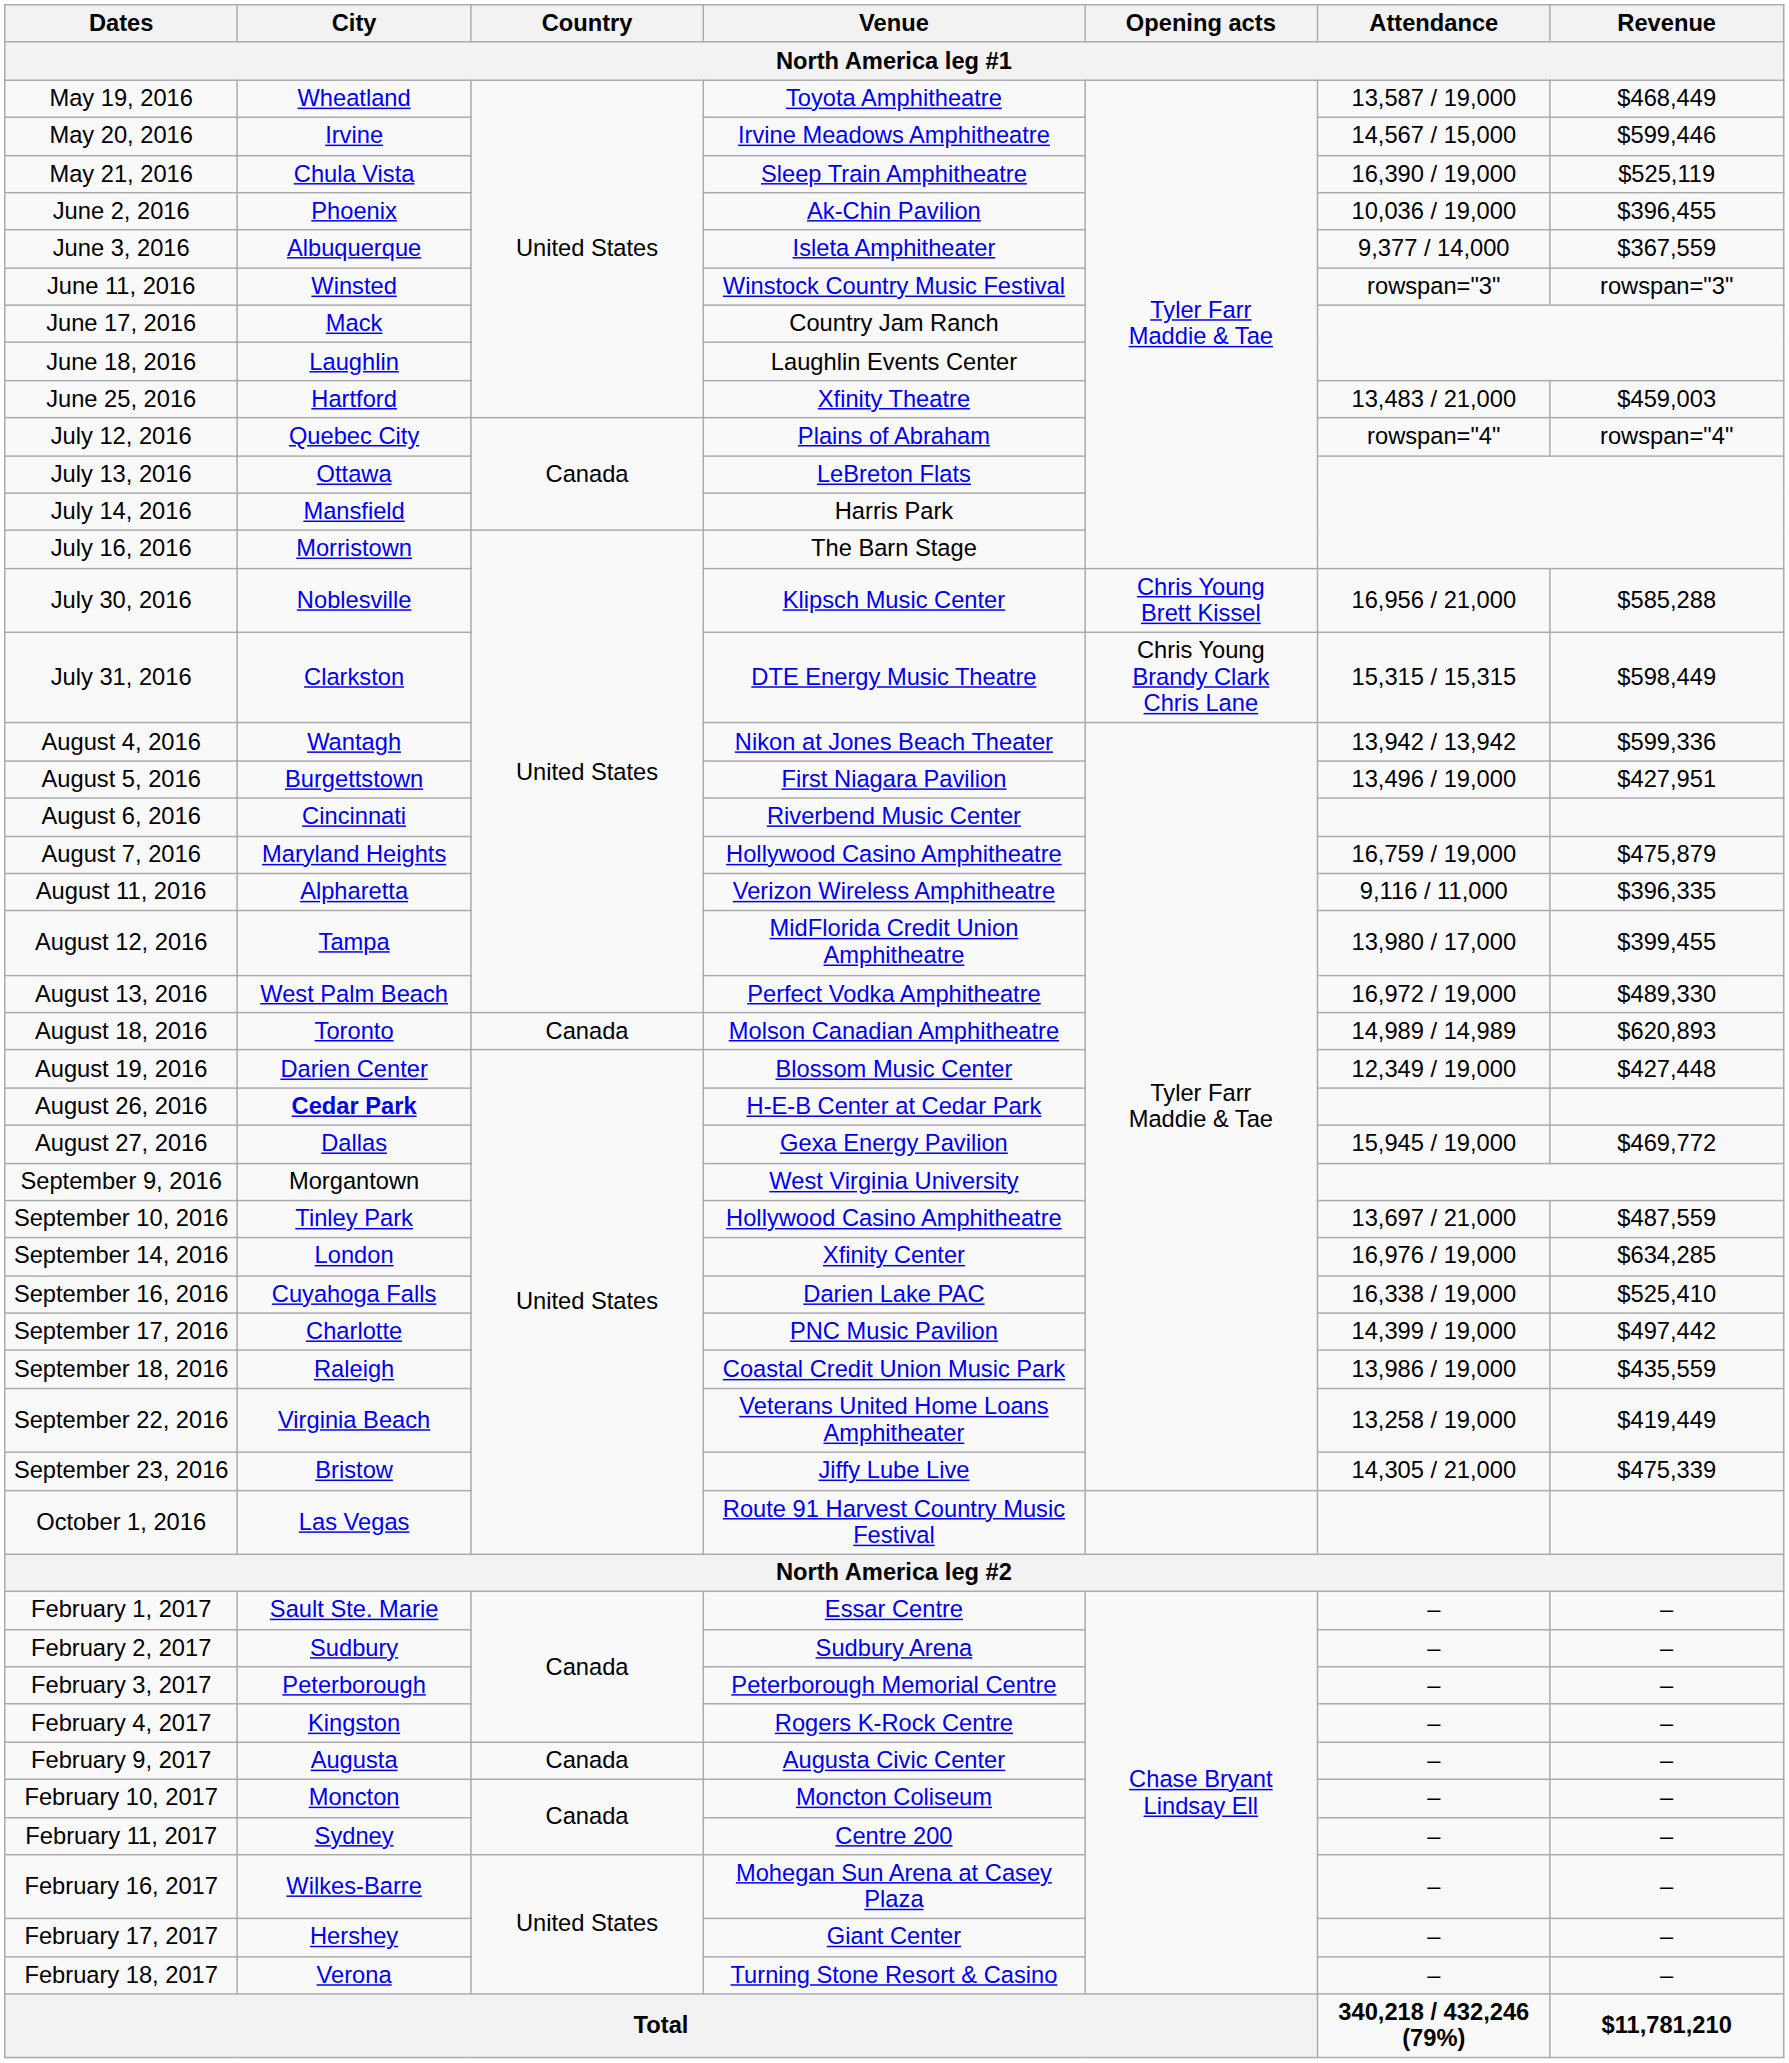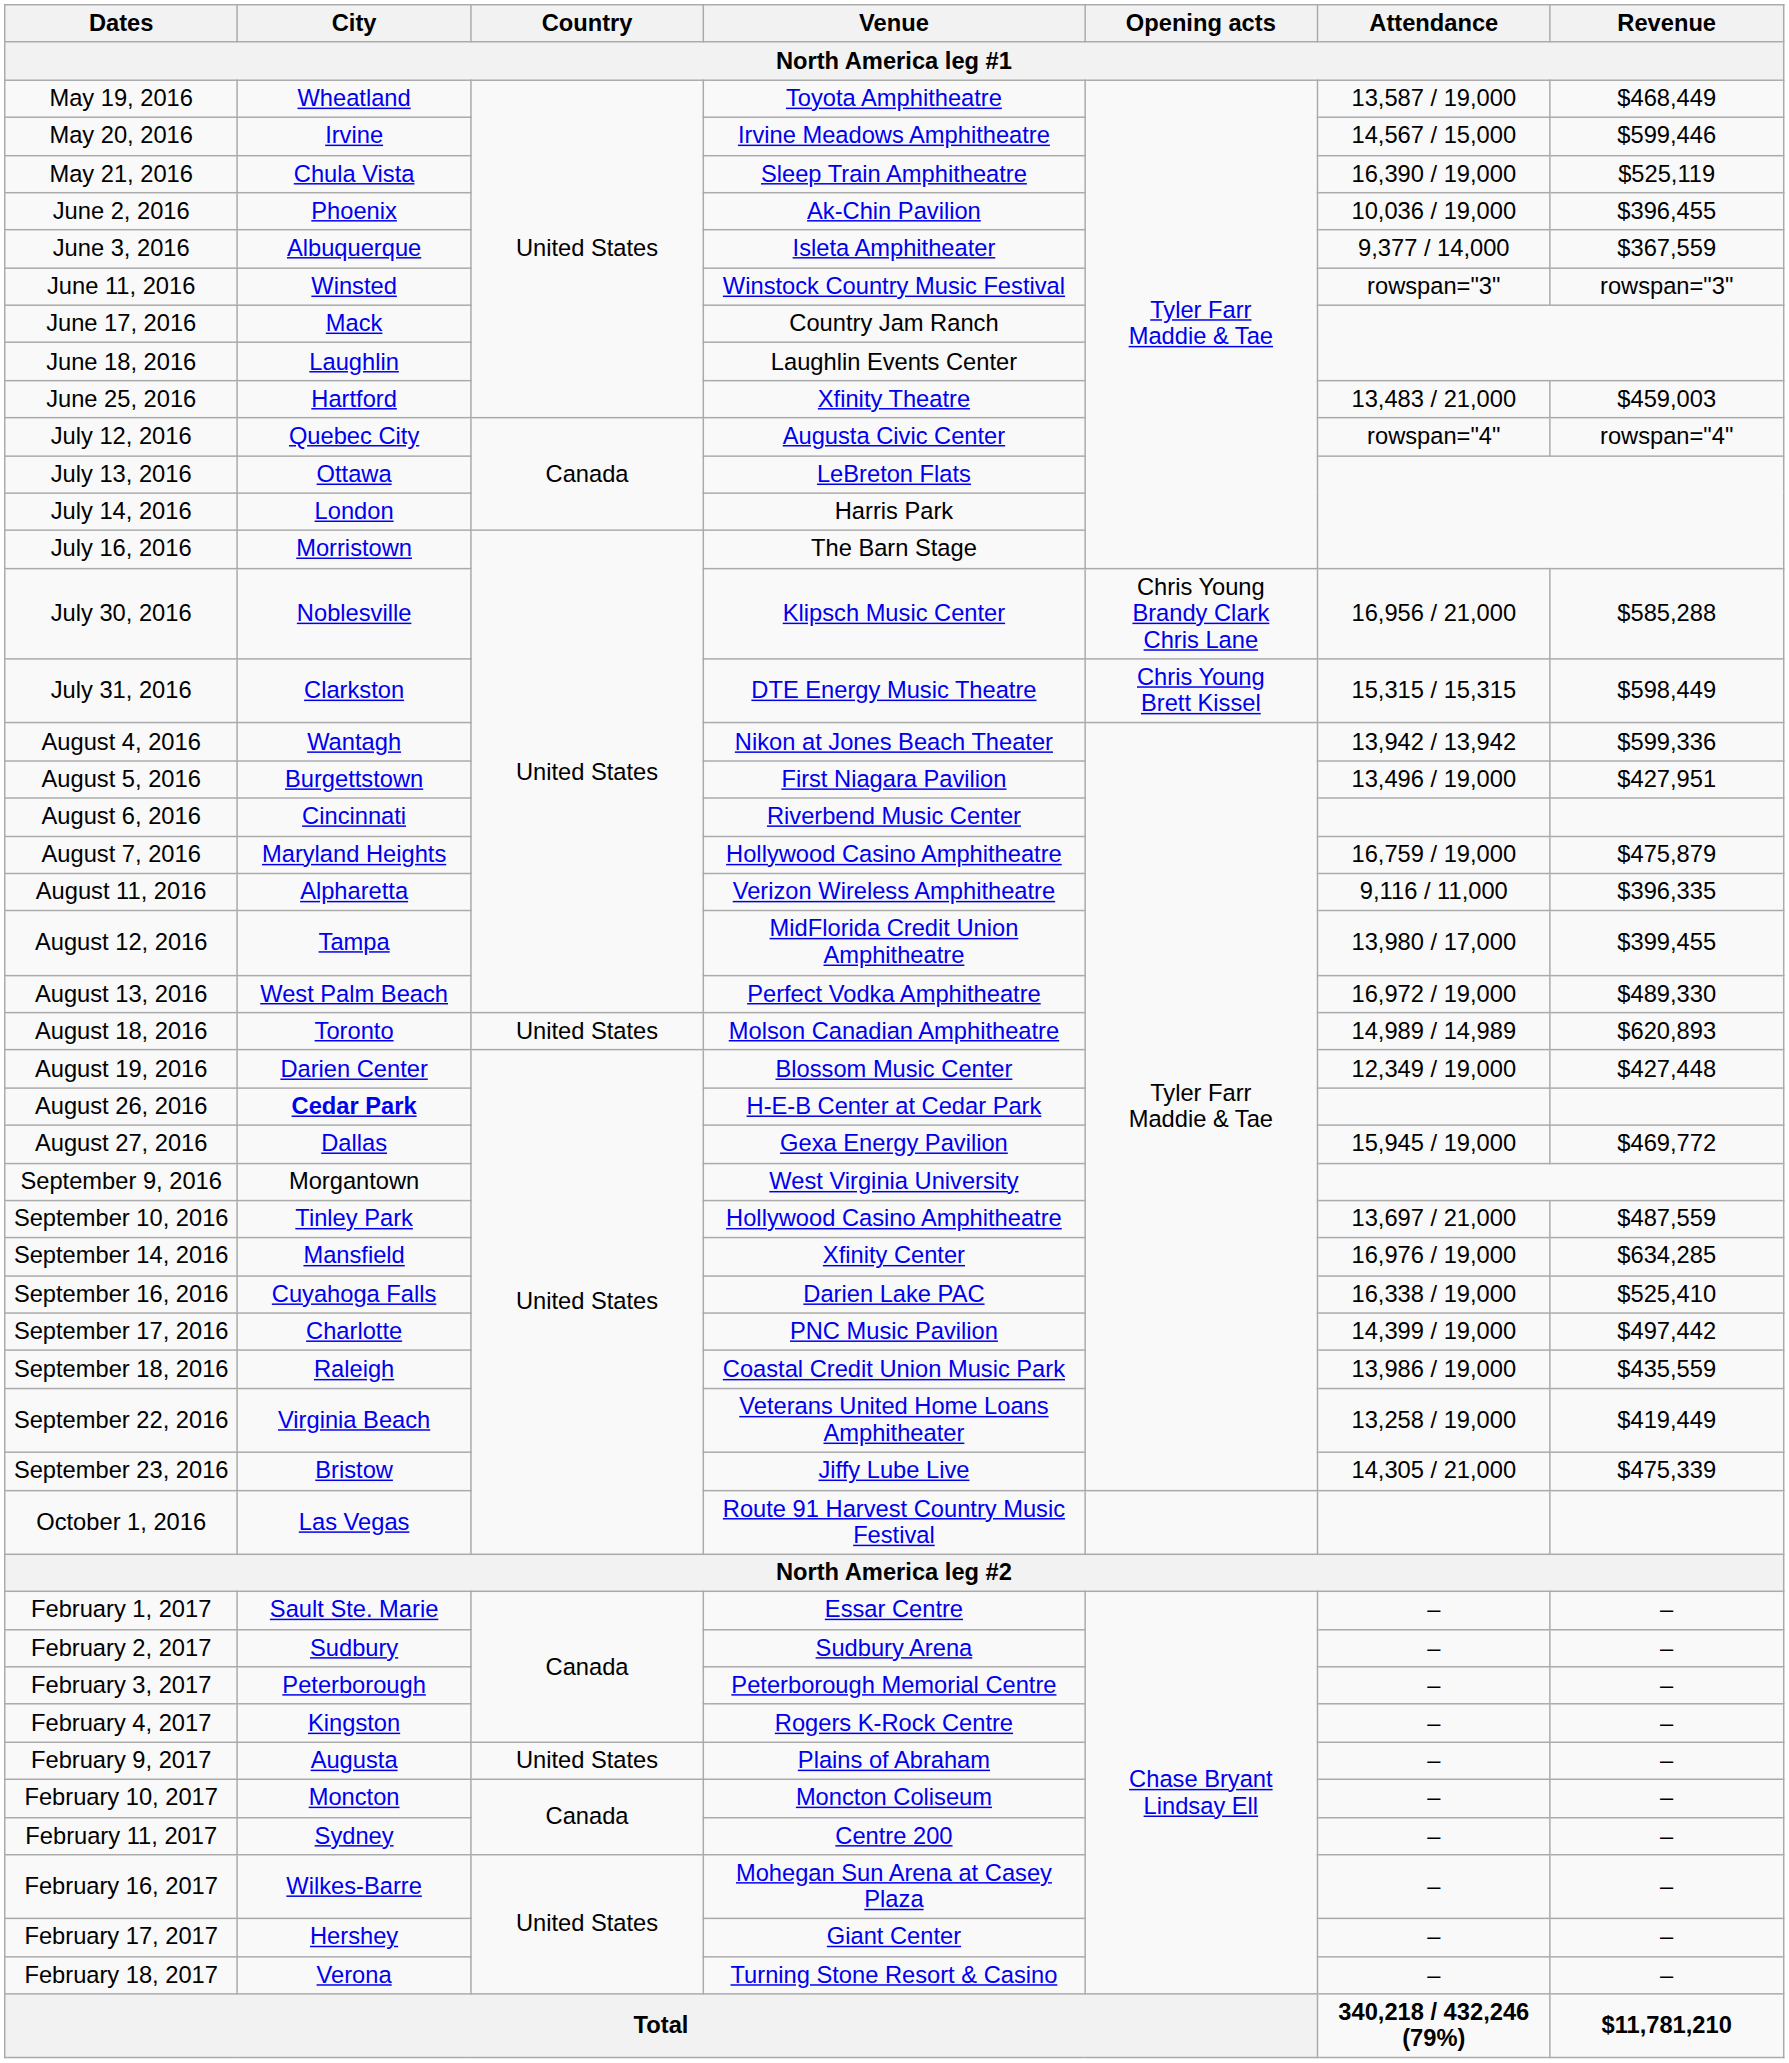(894, 436) Plains of Abraham -> (894, 436) Augusta Civic Center
(354, 511) Mansfield -> (354, 511) London
(1201, 599) Chris Young Brett Kissel -> (1201, 613) Chris Young Brandy Clark Chris Lane
(1201, 677) Chris Young Brandy Clark Chris Lane -> (1201, 690) Chris Young Brett Kissel
(587, 1031) Canada -> (587, 1031) United States
(354, 1256) London -> (354, 1256) Mansfield
(587, 1760) Canada -> (587, 1760) United States
(894, 1760) Augusta Civic Center -> (894, 1760) Plains of Abraham
